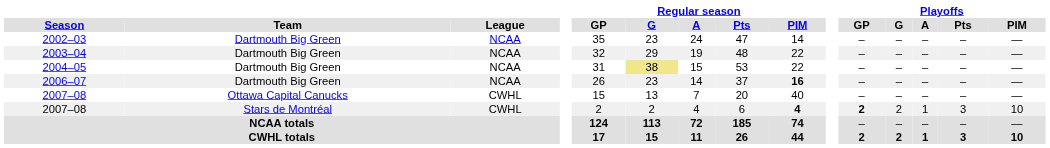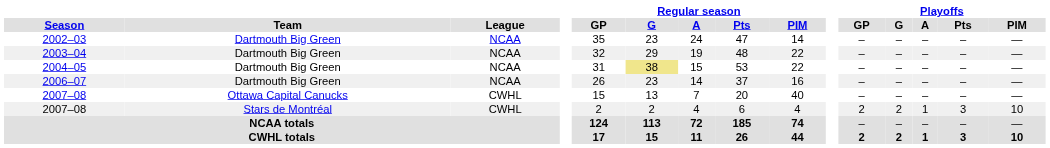(797, 81) bold -> (797, 81) normal
(797, 109) bold -> (797, 109) normal
(862, 109) bold -> (862, 109) normal
